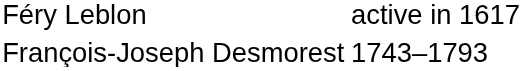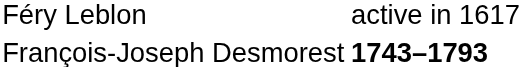(420, 52) normal -> (420, 52) bold
